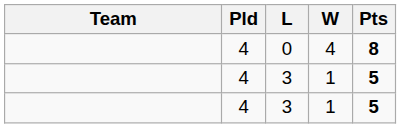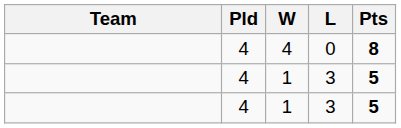columns swapped: (330, 19) <-> (287, 19)
